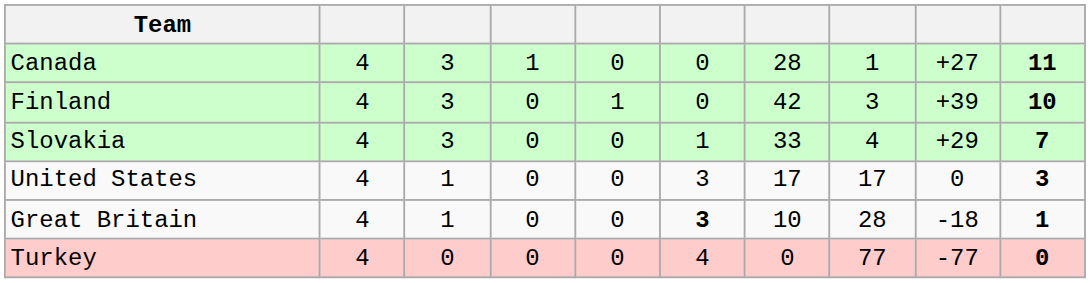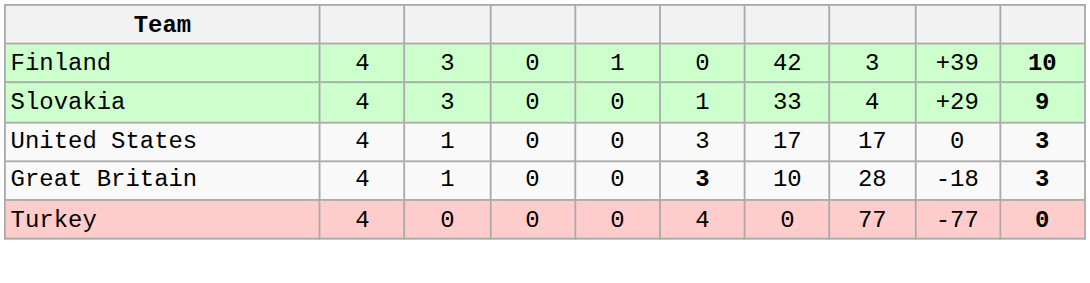- row: (54, 63)
(1042, 141) 7 -> (1042, 102) 9
(1042, 219) 1 -> (1042, 180) 3
